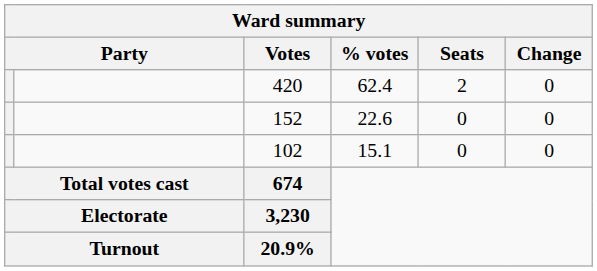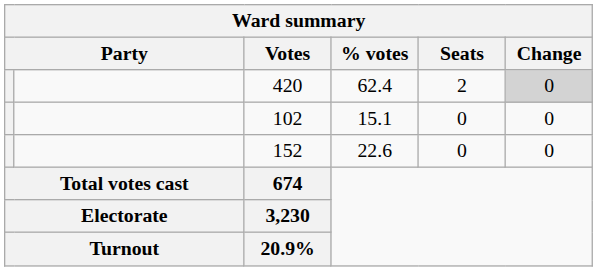(549, 86) no background -> (549, 86) lightgrey background
rows swapped: (288, 118) <-> (288, 151)
